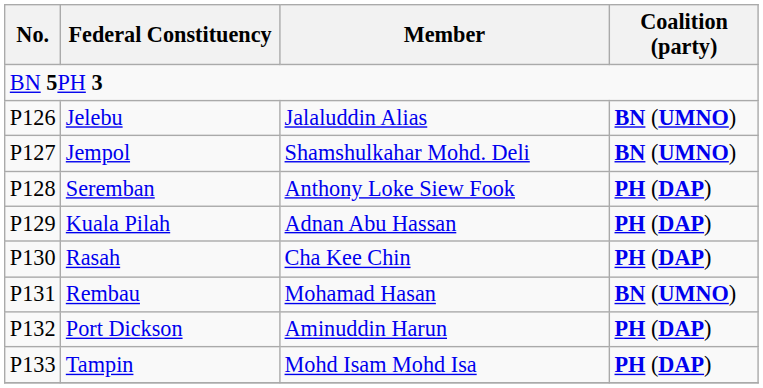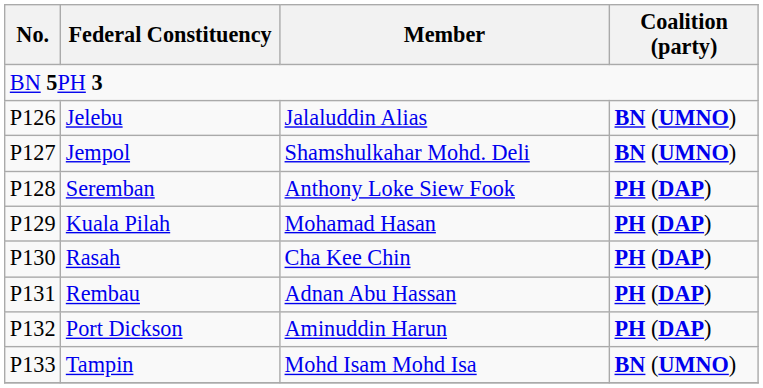(370, 223) Adnan Abu Hassan -> (360, 223) Mohamad Hasan
(360, 294) Mohamad Hasan -> (370, 294) Adnan Abu Hassan
(675, 294) BN (UMNO) -> (663, 294) PH (DAP)
(663, 364) PH (DAP) -> (675, 364) BN (UMNO)
